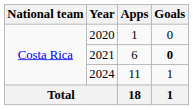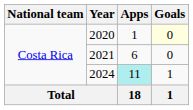(170, 34) no background -> (170, 34) lightyellow background
(170, 54) bold -> (170, 54) normal
(134, 74) no background -> (134, 74) paleturquoise background
